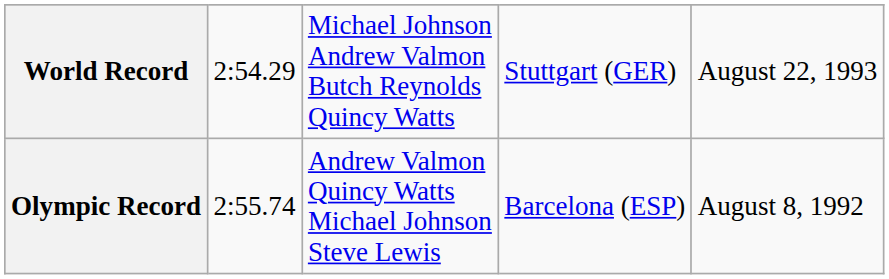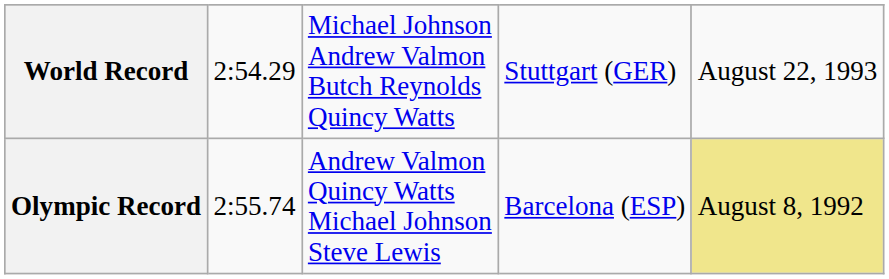(781, 205) no background -> (781, 205) khaki background
